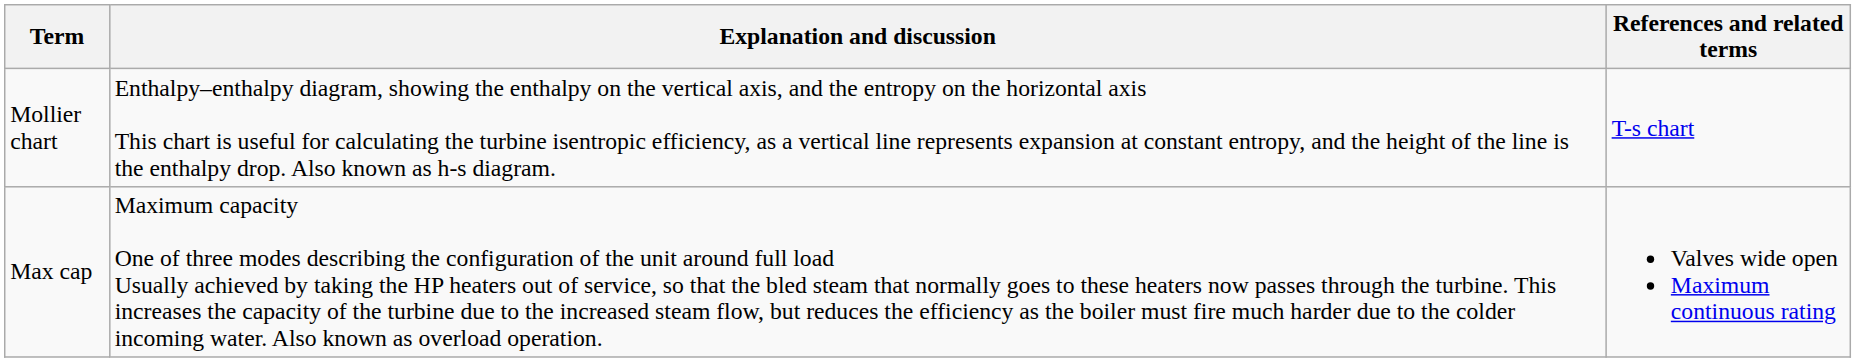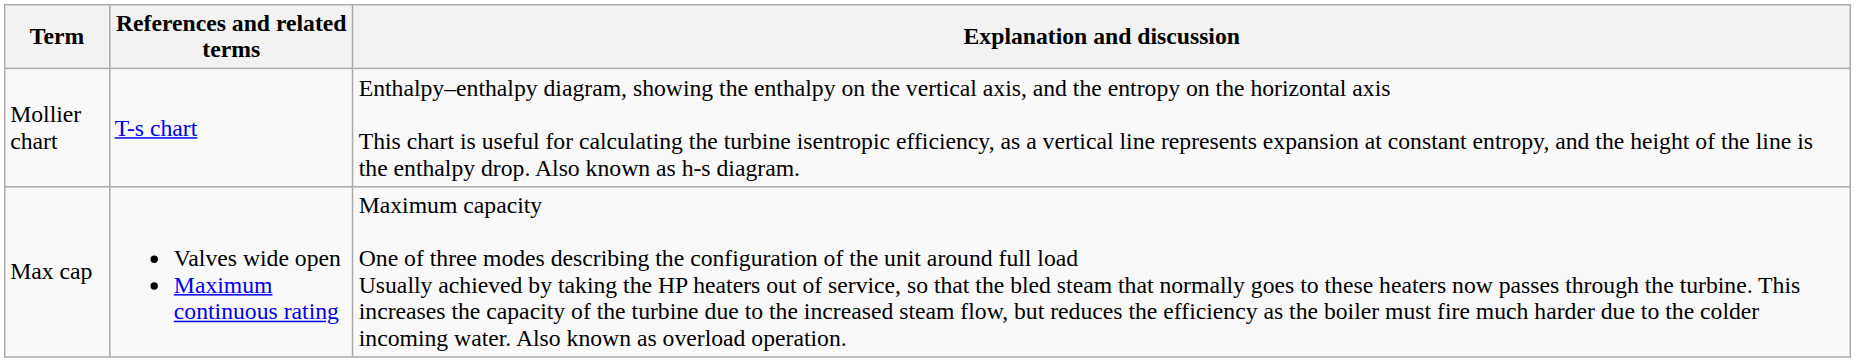columns swapped: (858, 36) <-> (1728, 36)
